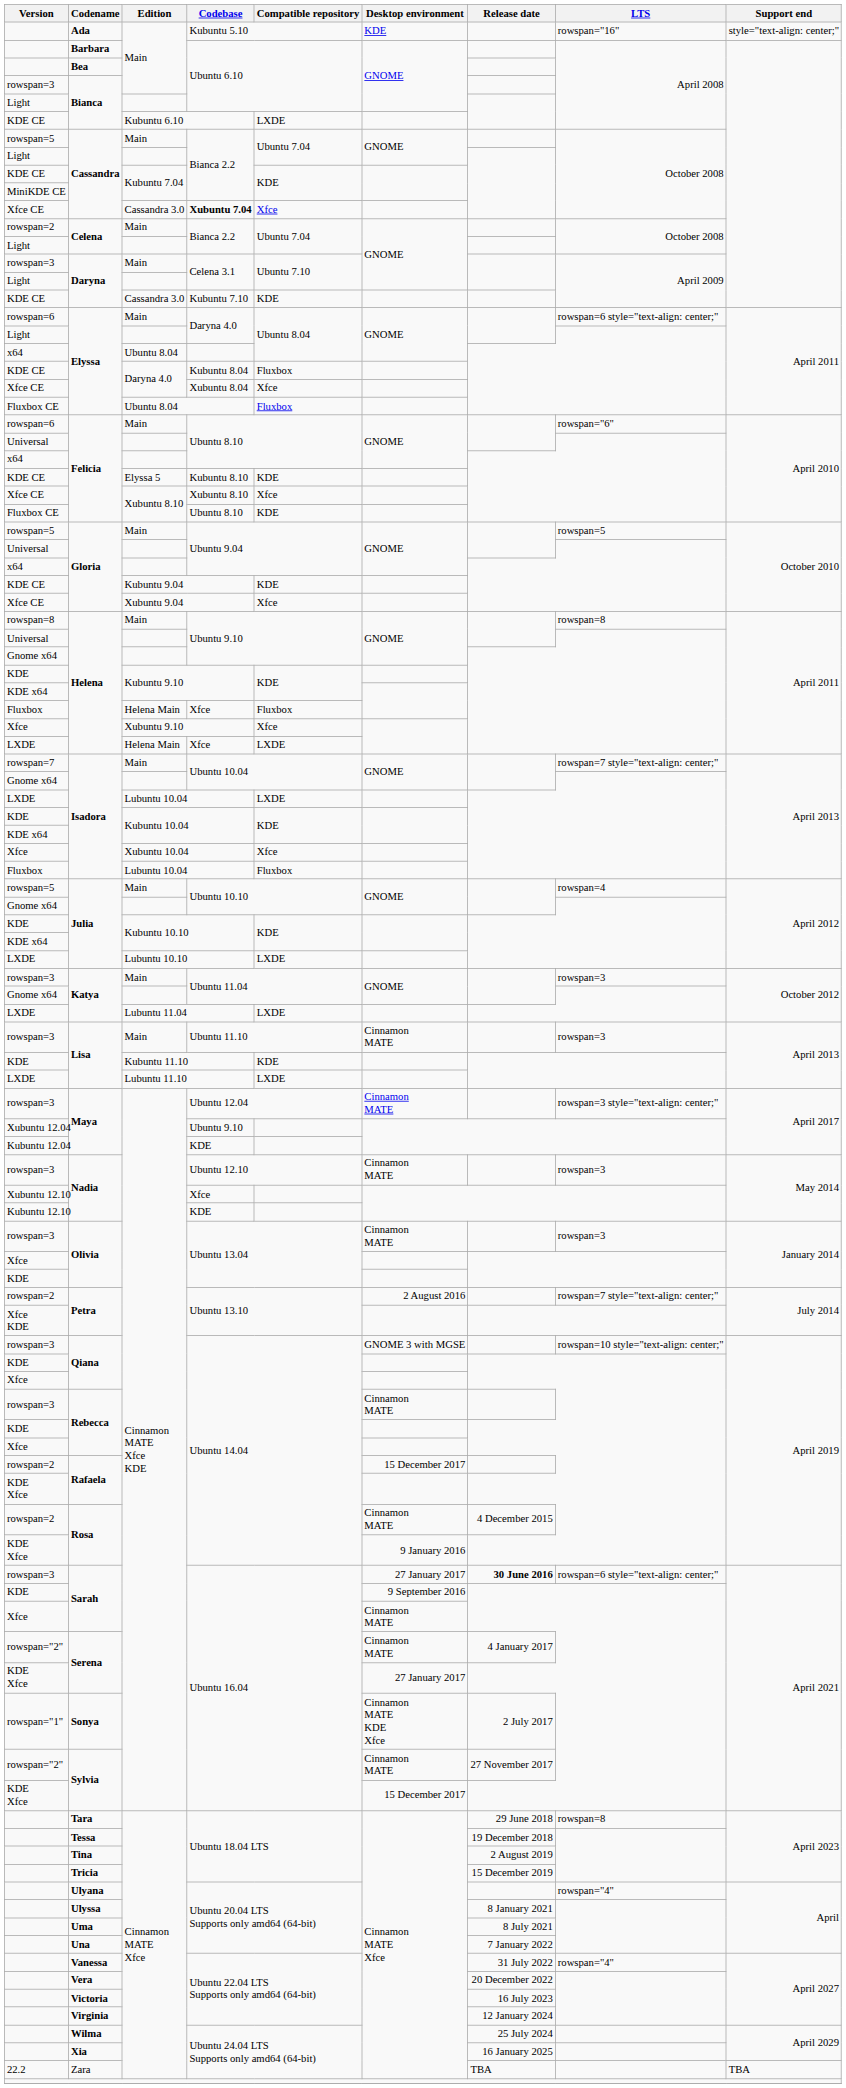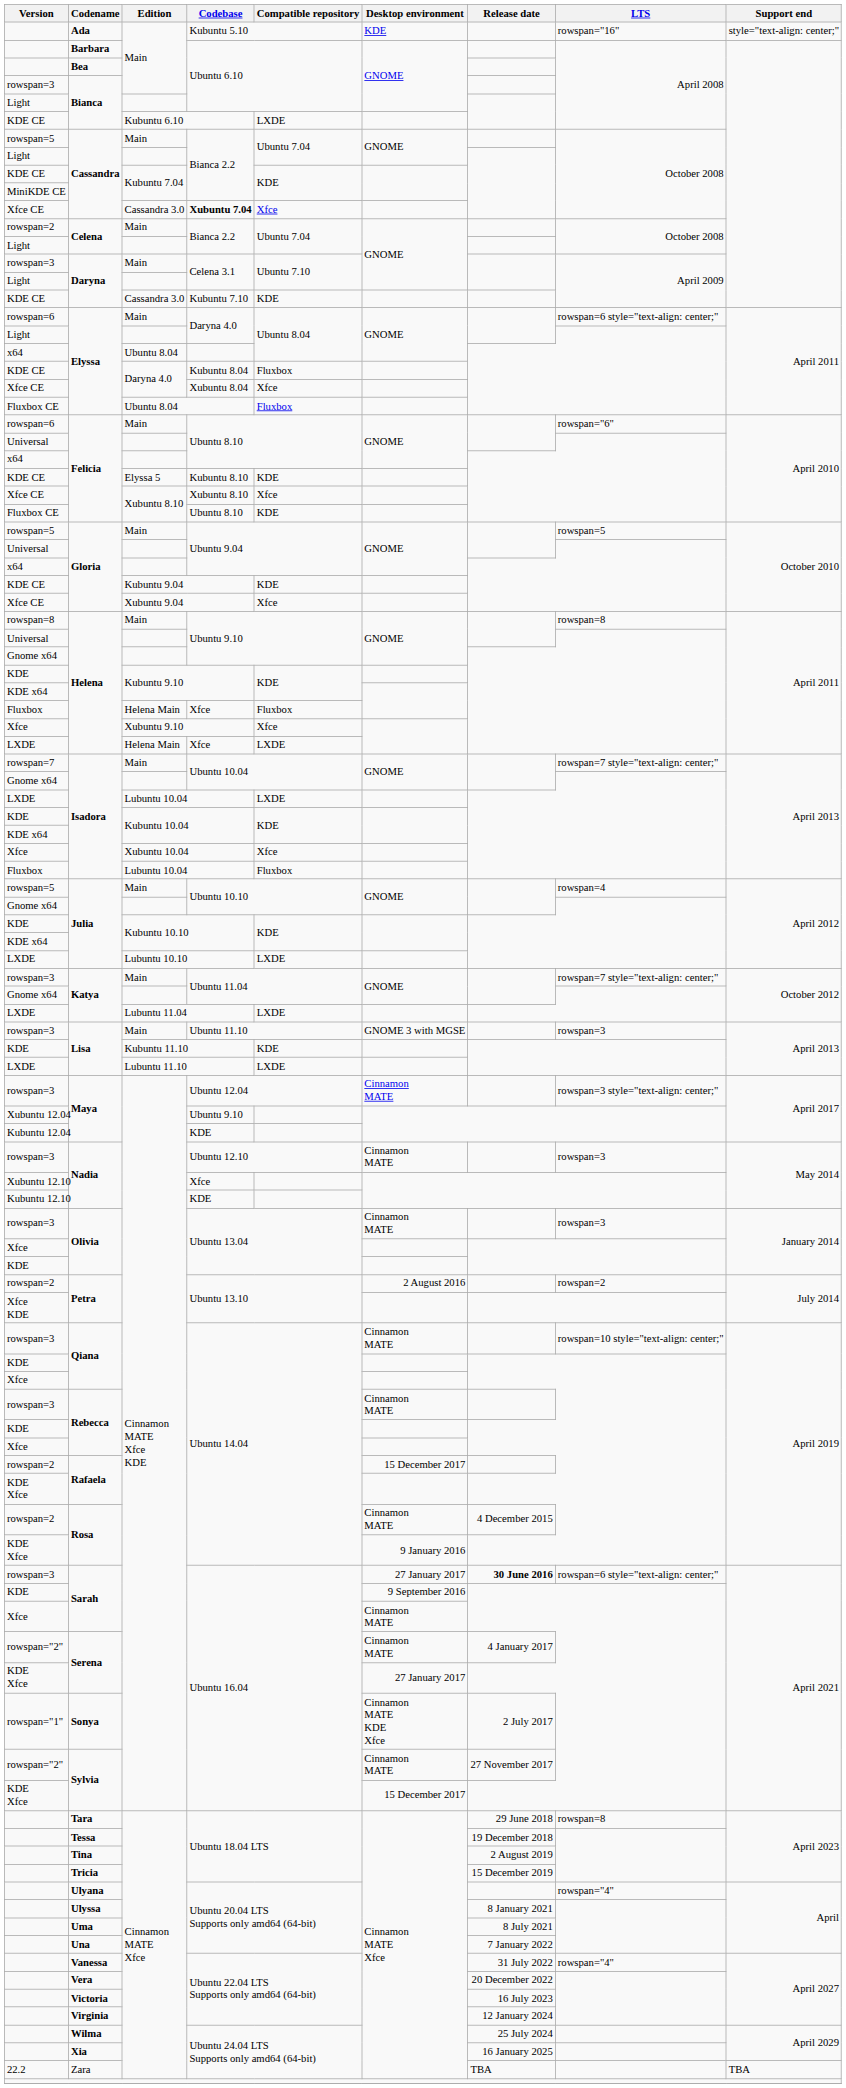(582, 977) rowspan=3 -> (638, 977) rowspan=7 style="text-align: center;"
(387, 1037) Cinnamon MATE -> (415, 1031) GNOME 3 with MGSE
(638, 1296) rowspan=7 style="text-align: center;" -> (582, 1283) rowspan=2
(415, 1345) GNOME 3 with MGSE -> (387, 1338) Cinnamon MATE
